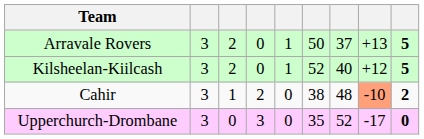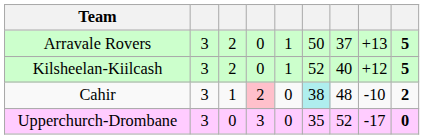(260, 95) no background -> (260, 95) pink background
(316, 95) no background -> (316, 95) paleturquoise background
(375, 95) lightsalmon background -> (375, 95) no background
